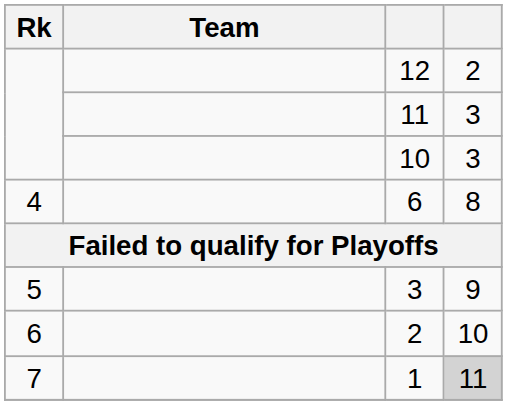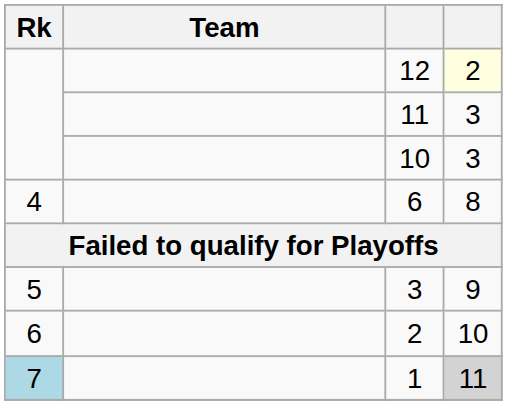(473, 71) no background -> (473, 71) lightyellow background
(34, 377) no background -> (34, 377) lightblue background
